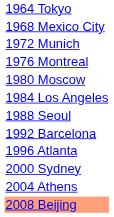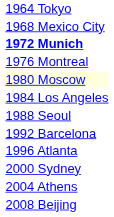(43, 44) normal -> (44, 44) bold
(45, 80) no background -> (45, 80) lightyellow background
(41, 204) lightsalmon background -> (41, 204) no background
